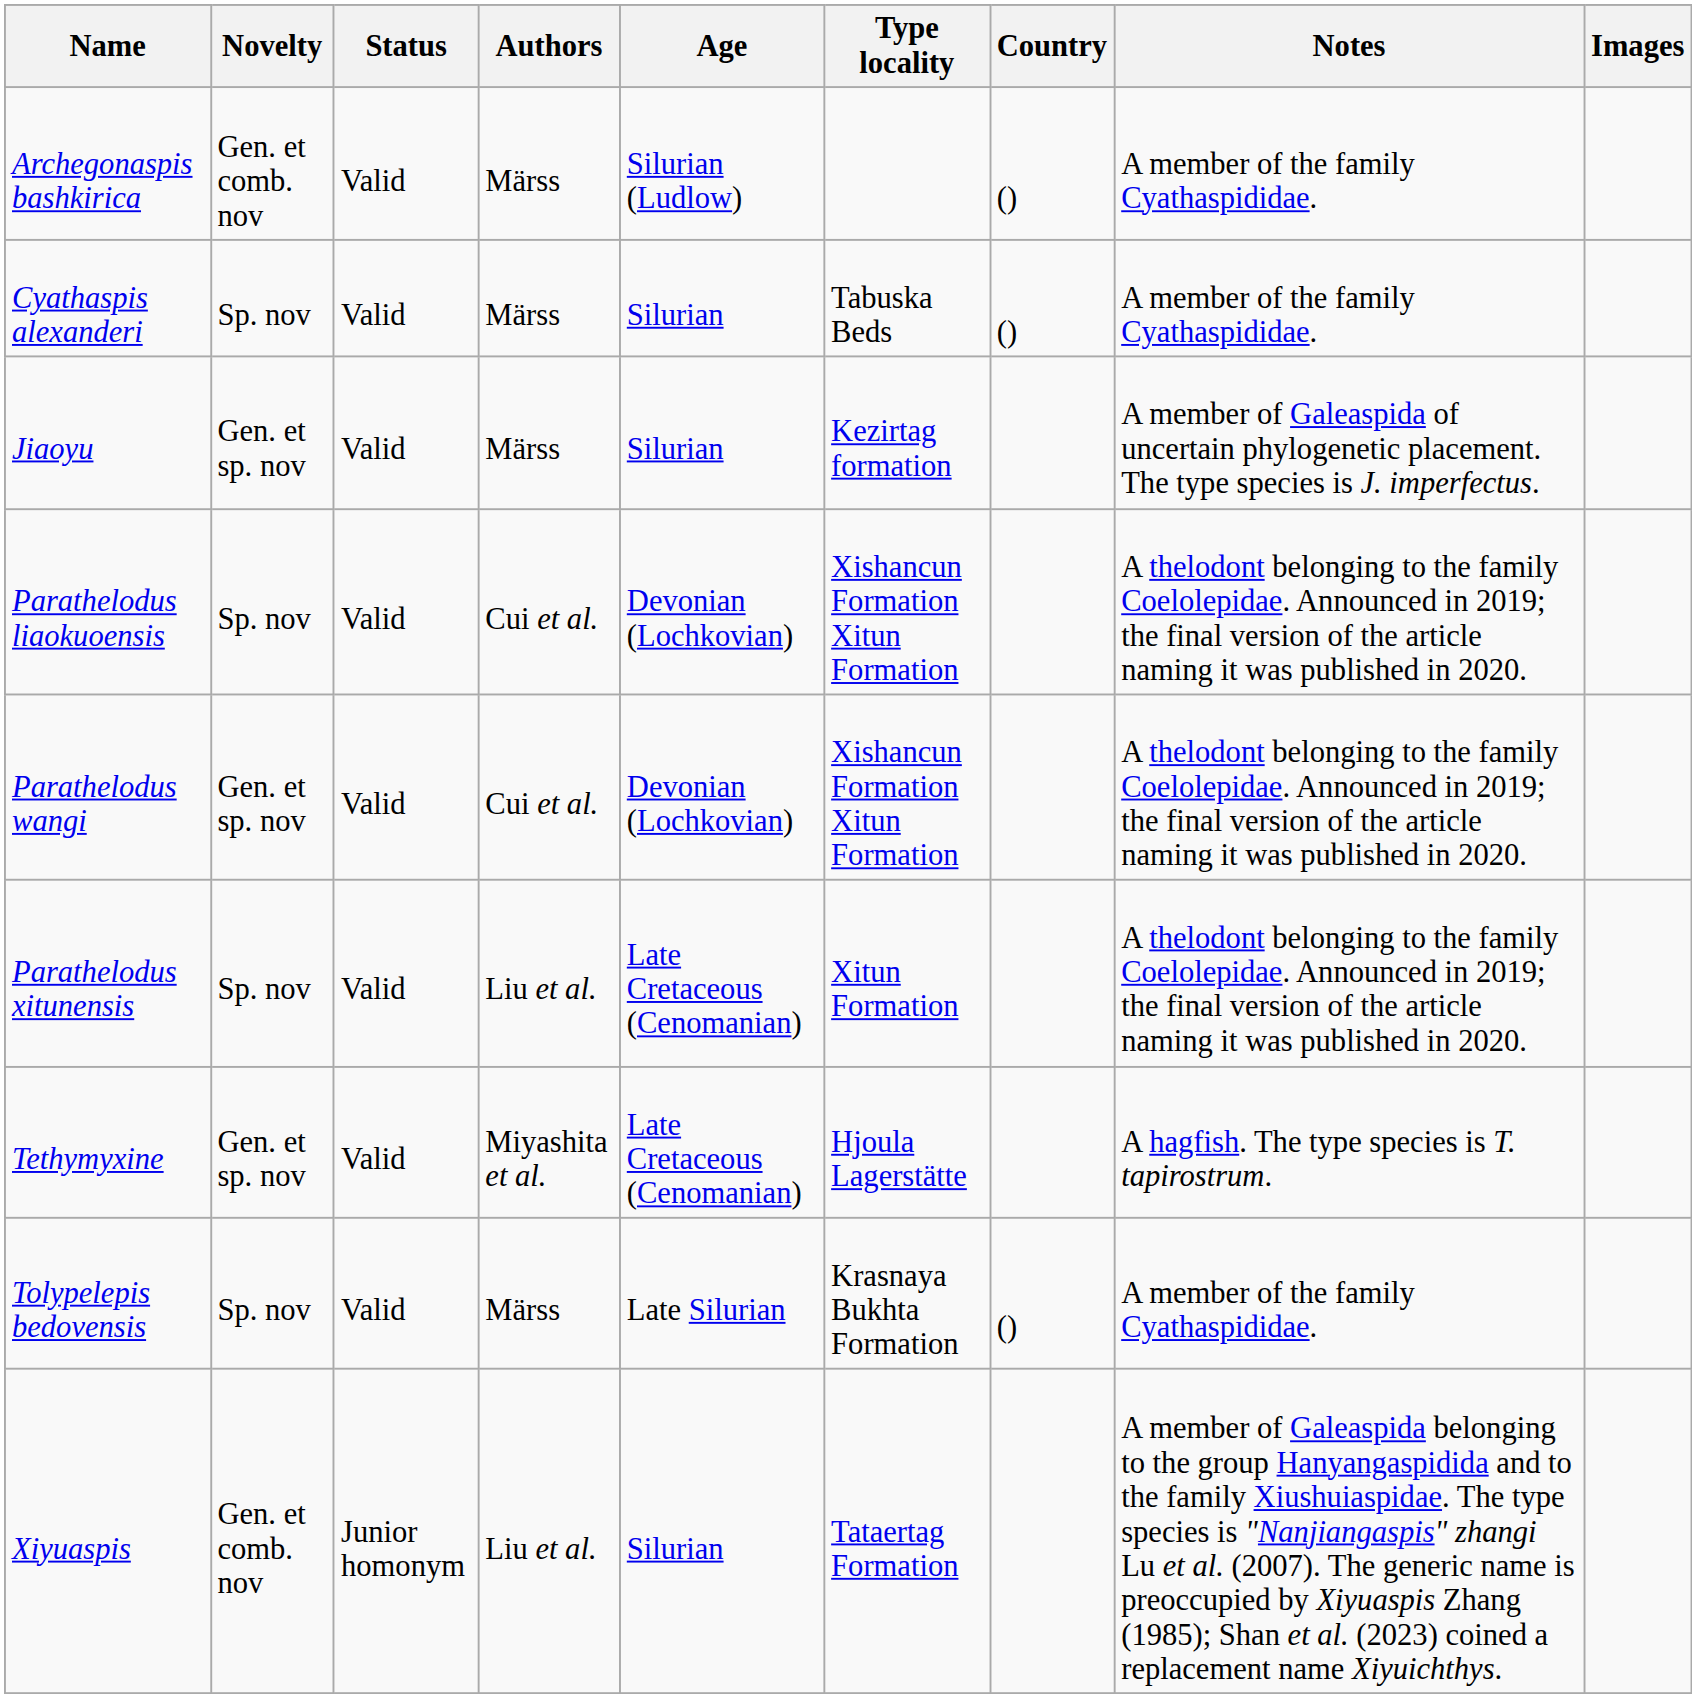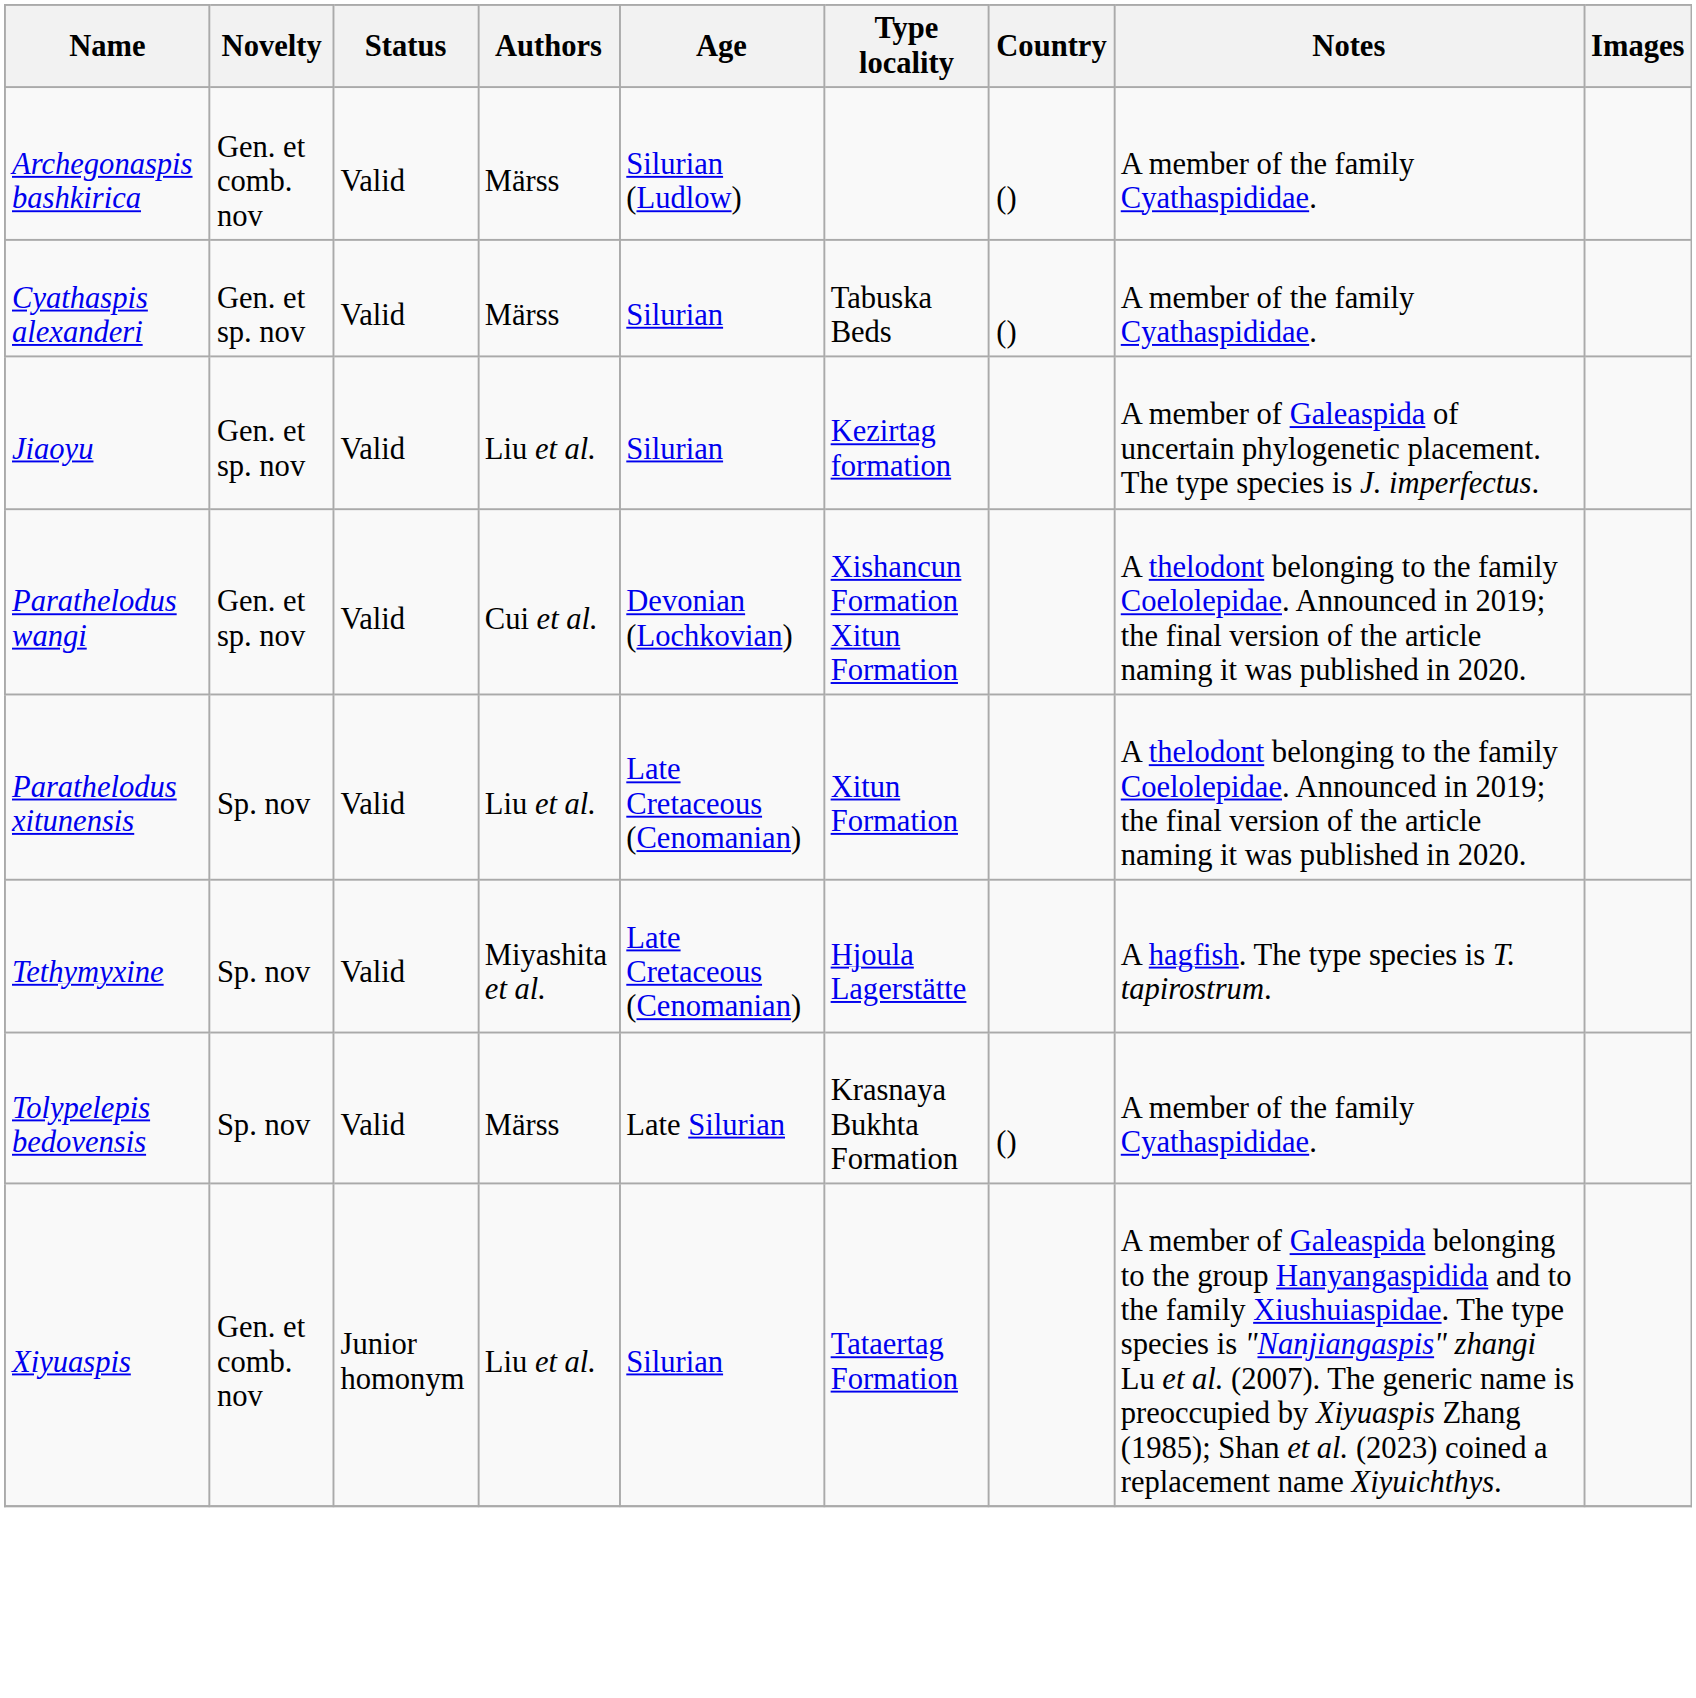(264, 314) Sp. nov -> (261, 314) Gen. et sp. nov
(523, 449) Märss -> (540, 449) Liu et al.
- row: (94, 617)
(262, 1158) Gen. et sp. nov -> (264, 972) Sp. nov
